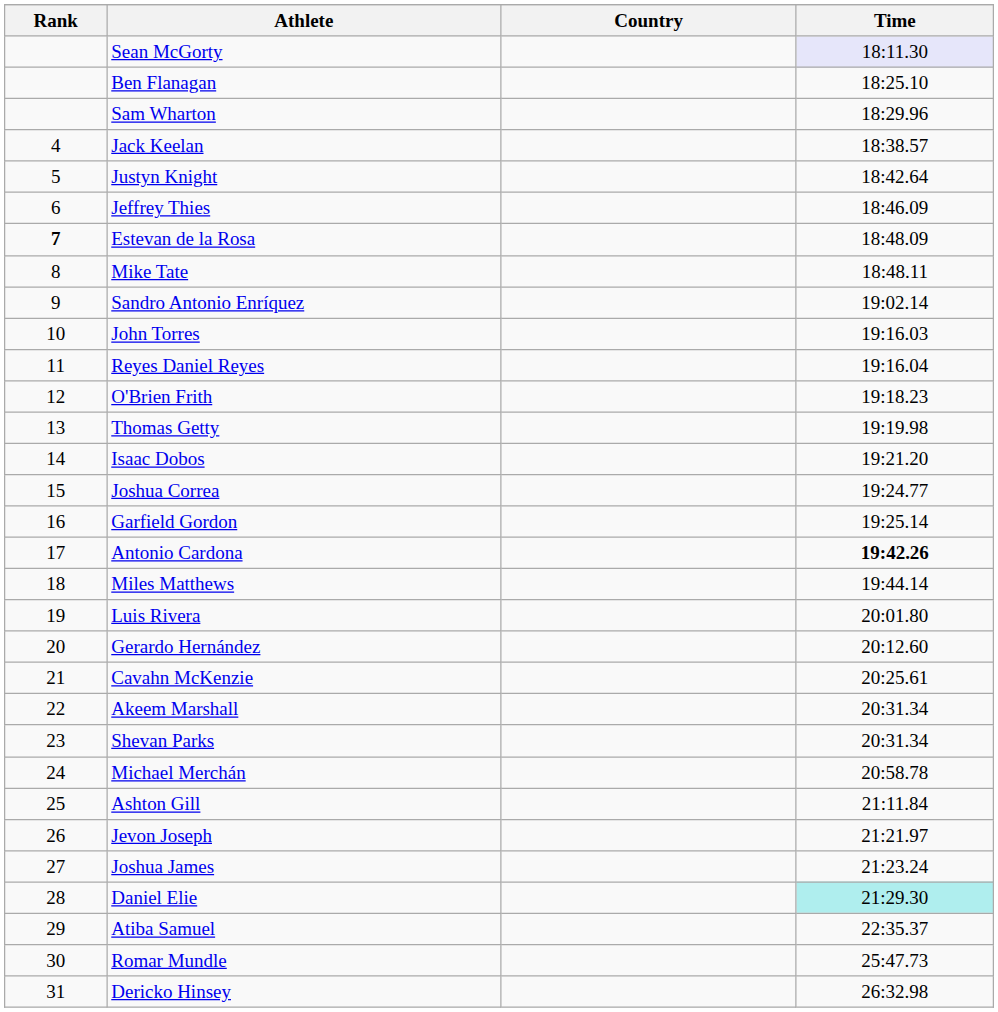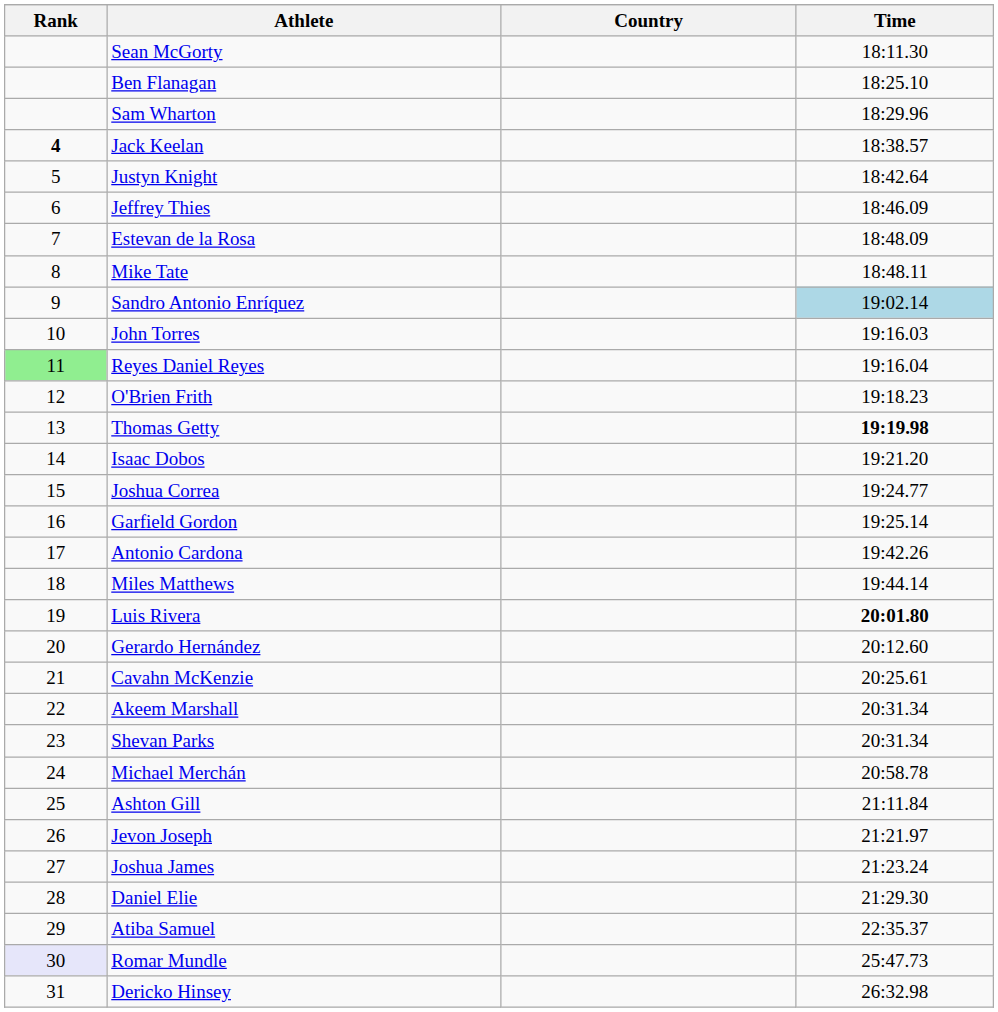(895, 51) lavender background -> (895, 51) no background
(56, 145) normal -> (56, 145) bold
(56, 239) bold -> (56, 239) normal
(895, 302) no background -> (895, 302) lightblue background
(56, 364) no background -> (56, 364) lightgreen background
(895, 427) normal -> (895, 427) bold
(895, 552) bold -> (895, 552) normal
(895, 615) normal -> (895, 615) bold
(895, 897) paleturquoise background -> (895, 897) no background
(56, 960) no background -> (56, 960) lavender background
